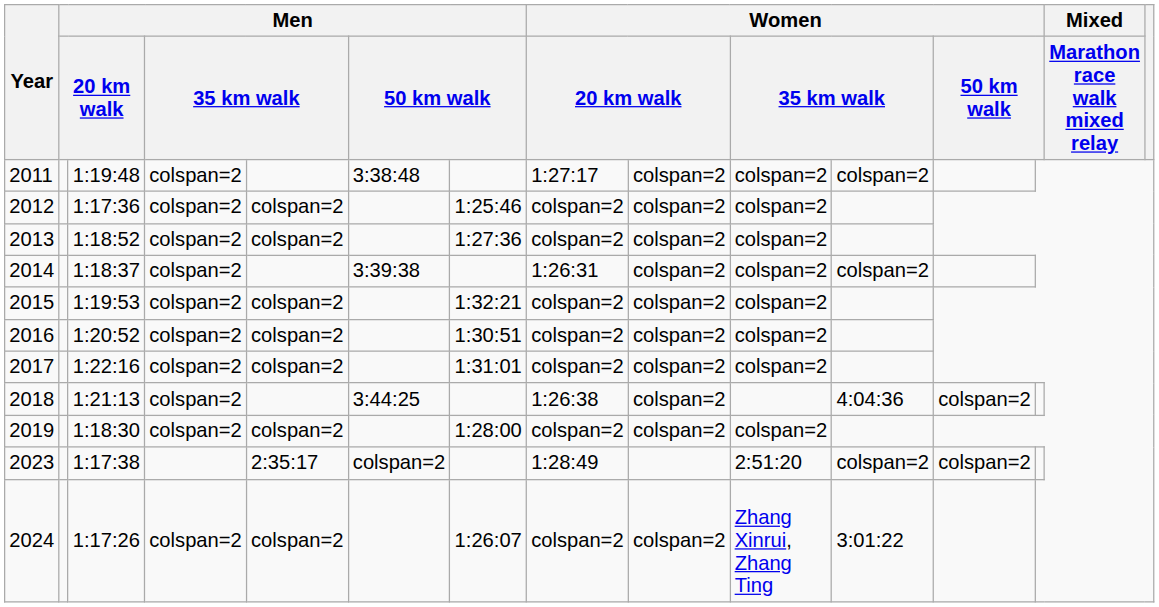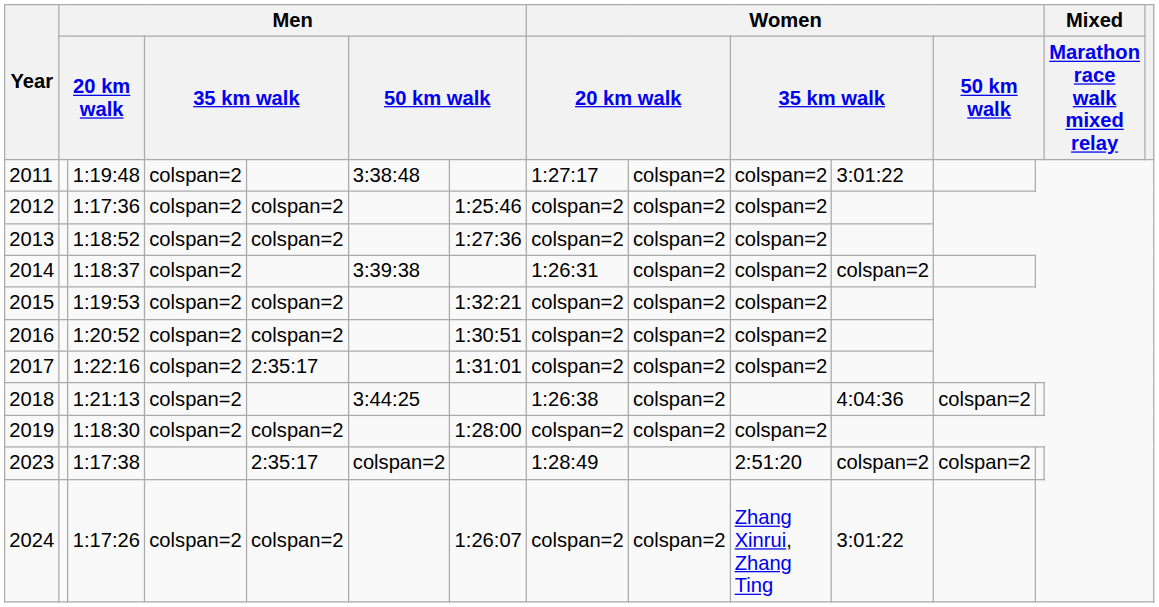(883, 175) colspan=2 -> (870, 175) 3:01:22
(297, 366) colspan=2 -> (285, 366) 2:35:17
